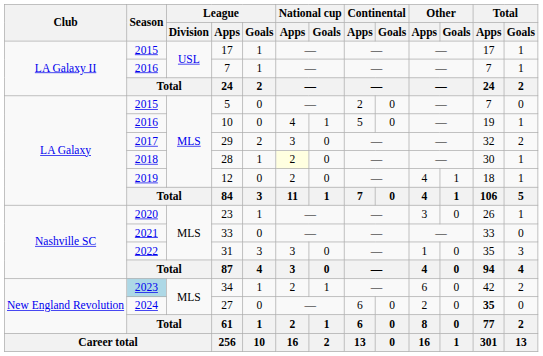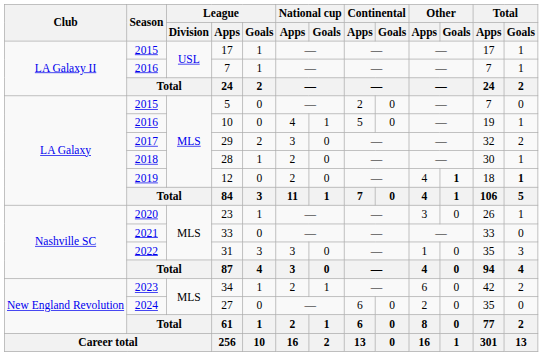(292, 159) lightyellow background -> (292, 159) no background
(456, 178) normal -> (456, 178) bold
(521, 178) normal -> (521, 178) bold
(146, 287) lightblue background -> (146, 287) no background
(489, 305) bold -> (489, 305) normal
